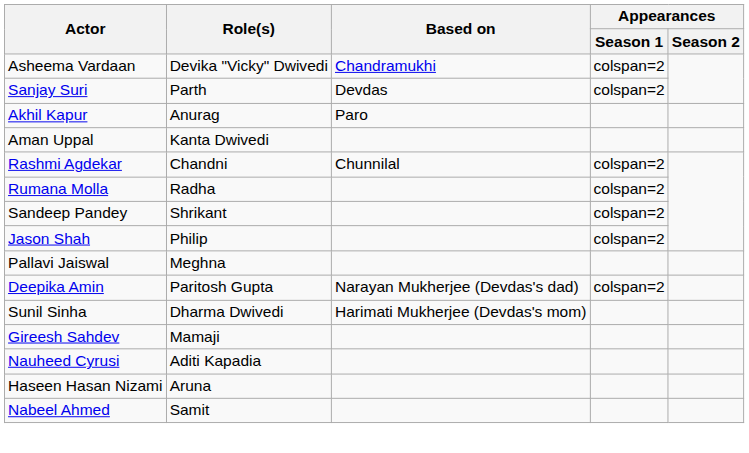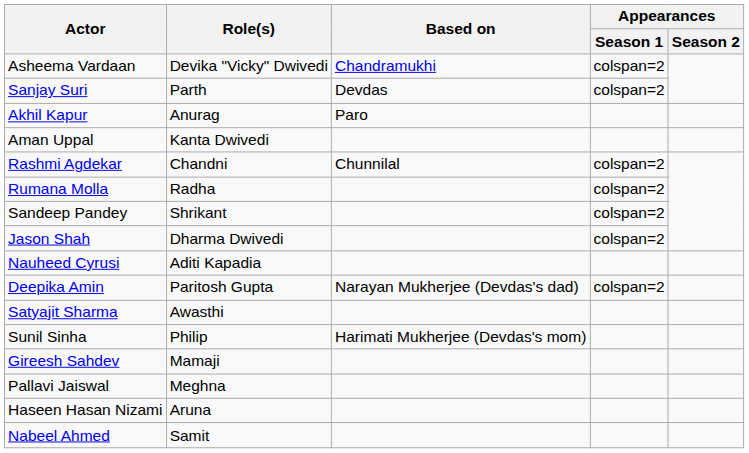(189, 238) Philip -> (227, 238) Dharma Dwivedi
rows swapped: (64, 361) <-> (59, 262)
+ row: (63, 312)
(227, 312) Dharma Dwivedi -> (189, 336) Philip
